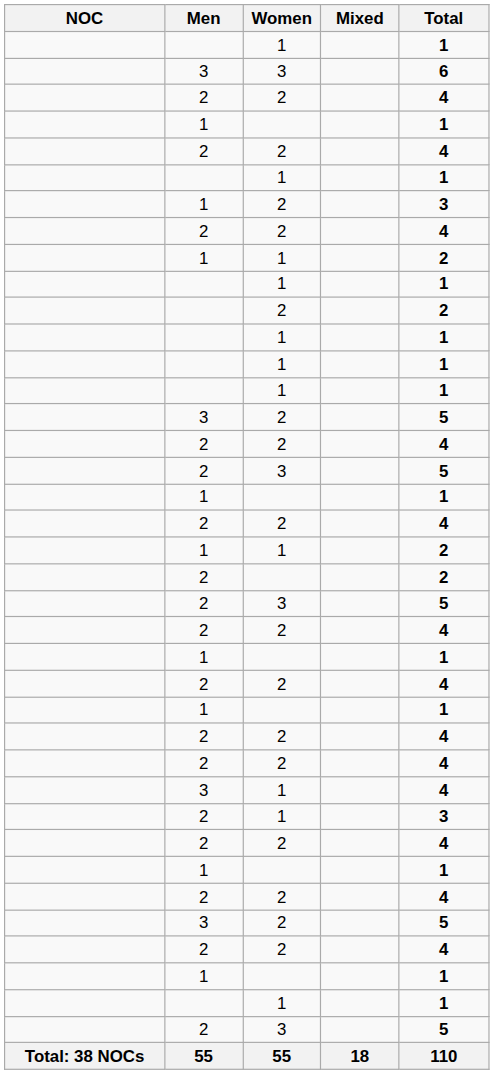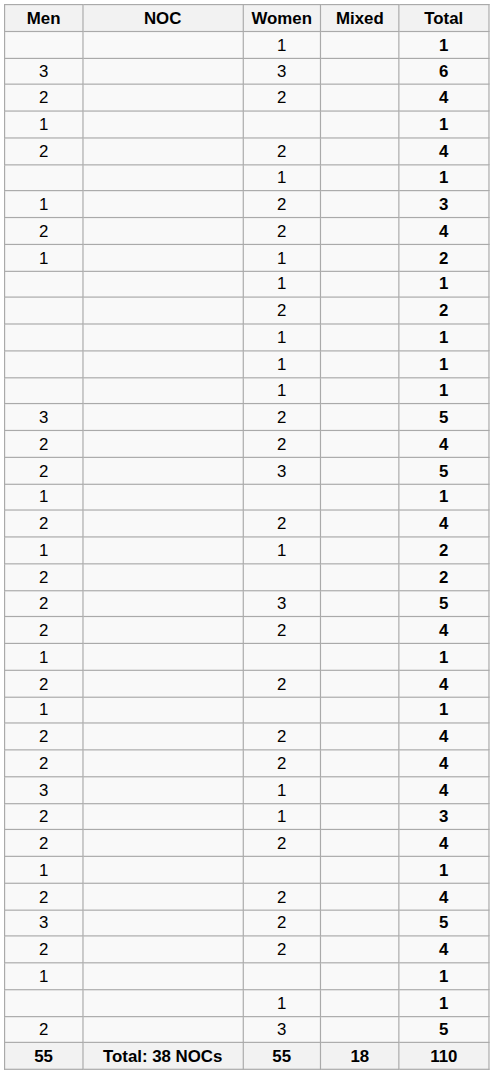columns swapped: (85, 18) <-> (204, 18)
